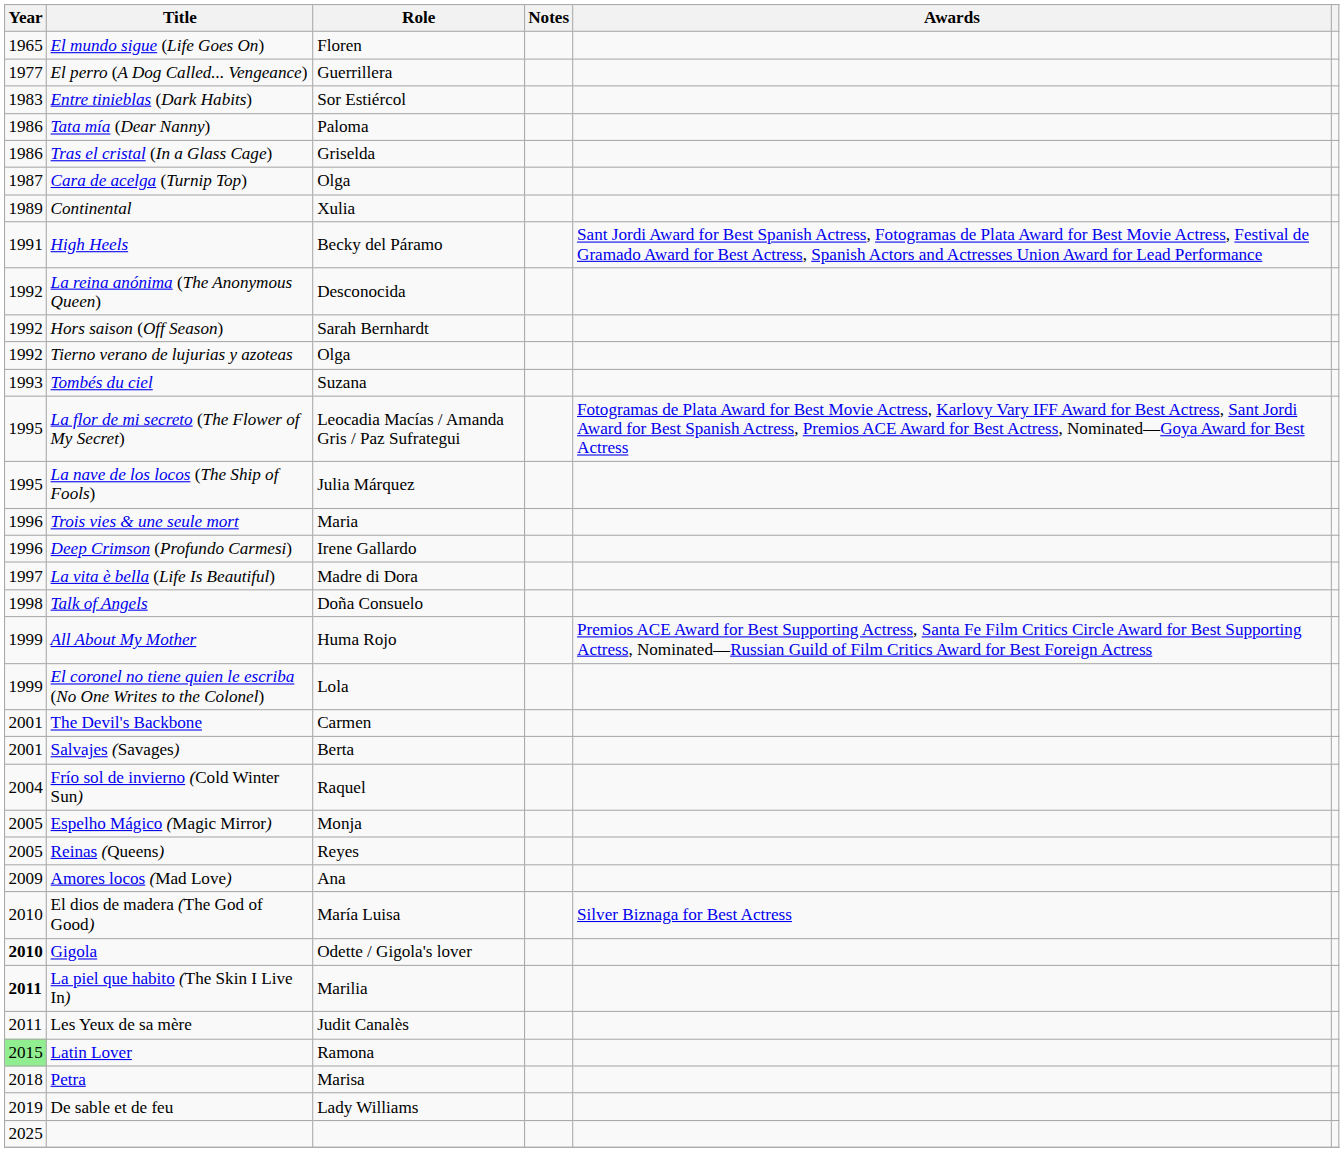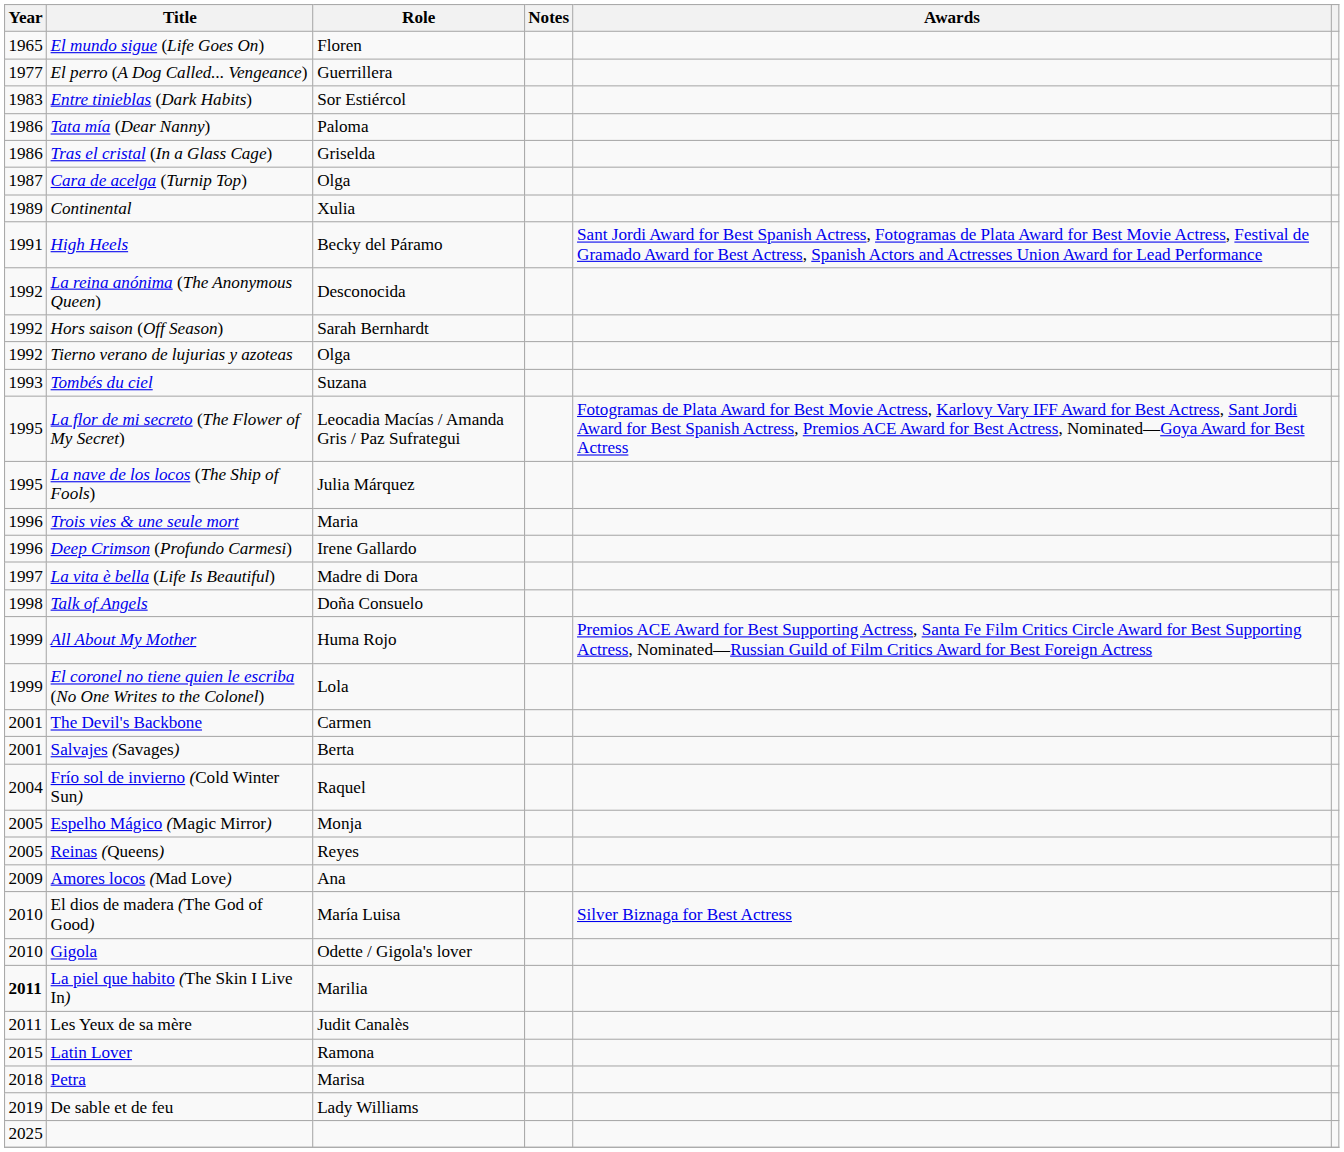(26, 951) bold -> (26, 951) normal
(26, 1052) lightgreen background -> (26, 1052) no background
